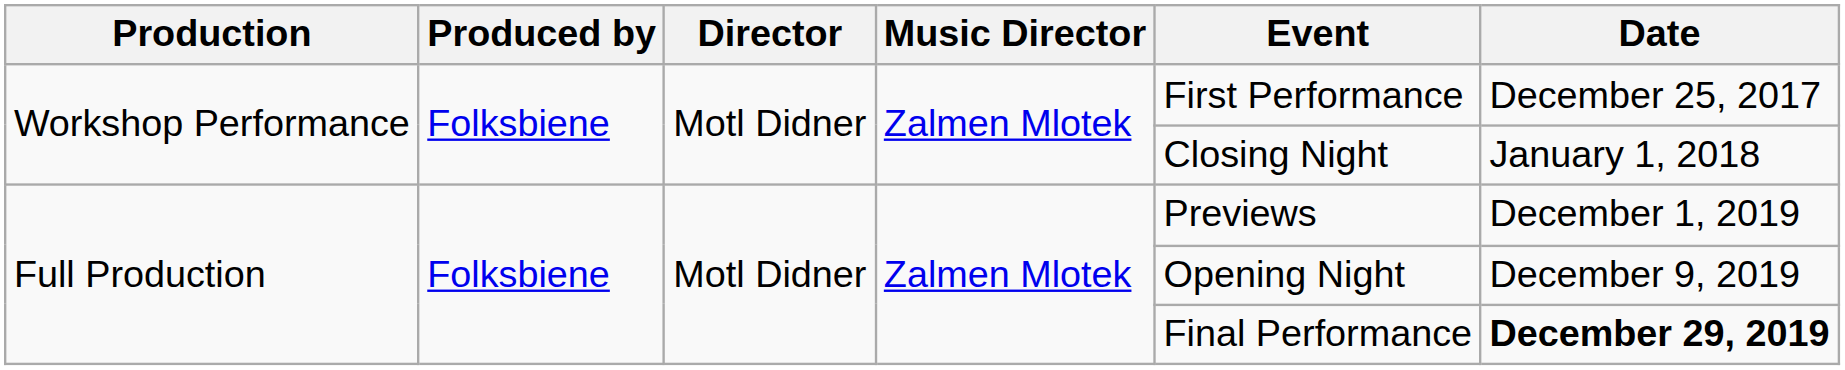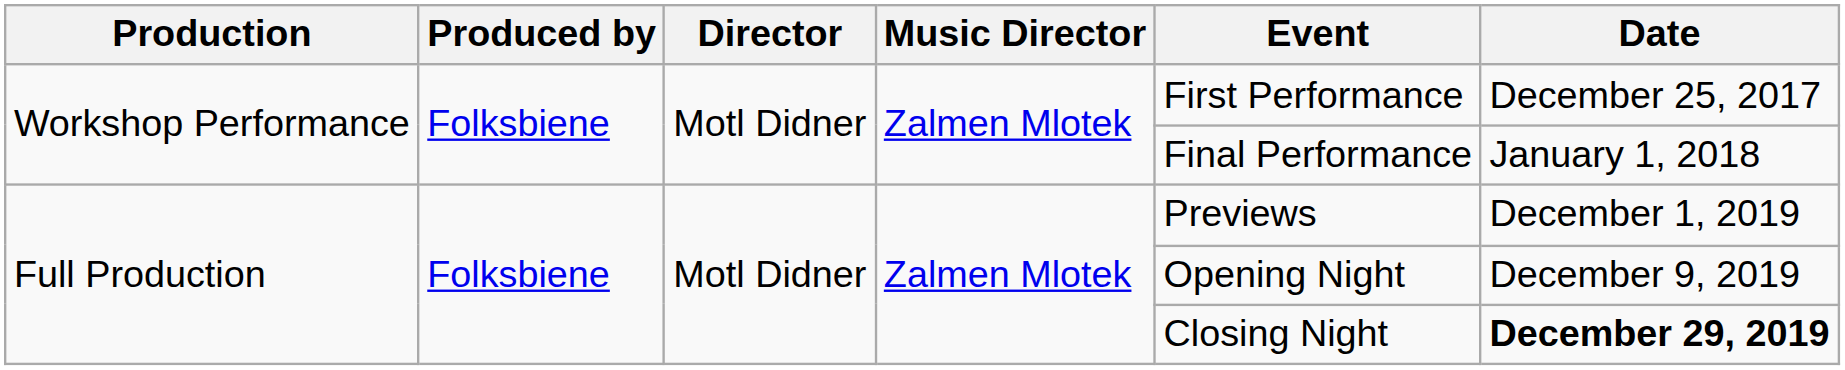(1276, 154) Closing Night -> (1318, 154) Final Performance
(1318, 333) Final Performance -> (1276, 333) Closing Night
